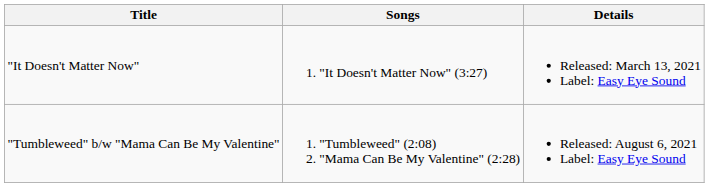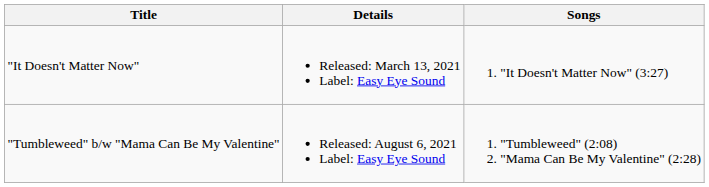columns swapped: (614, 15) <-> (403, 15)
